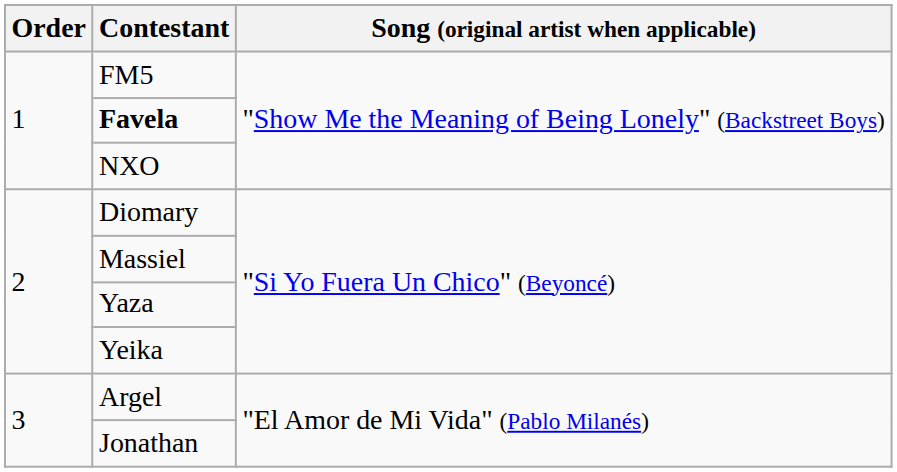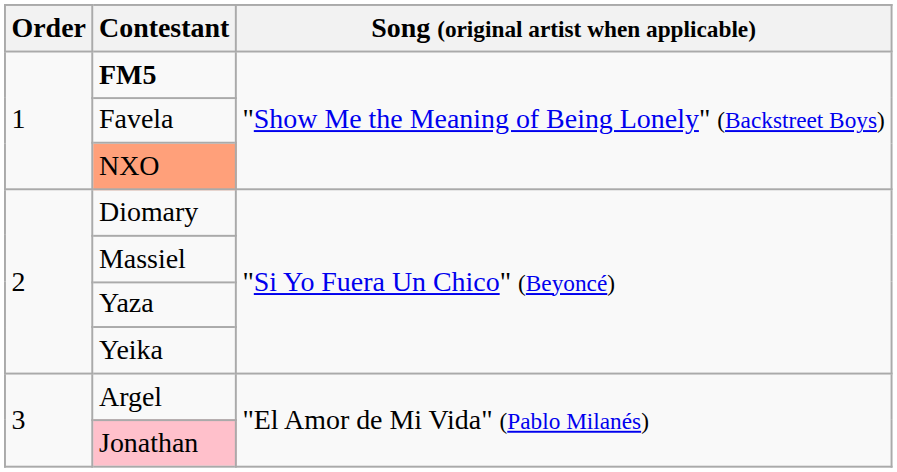(126, 74) normal -> (128, 74) bold
(139, 120) bold -> (136, 120) normal
(129, 166) no background -> (129, 166) lightsalmon background
(149, 442) no background -> (149, 442) pink background
